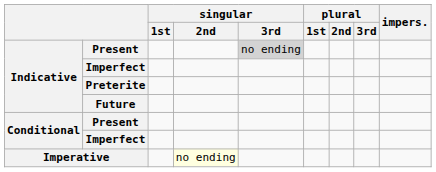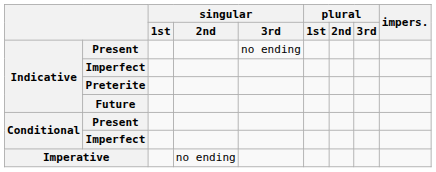(271, 49) lightgrey background -> (271, 49) no background
(206, 158) lightyellow background -> (206, 158) no background
